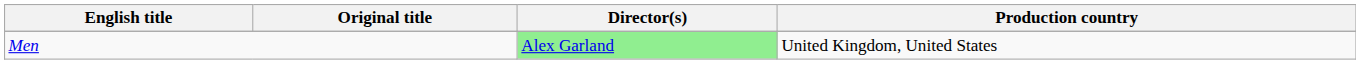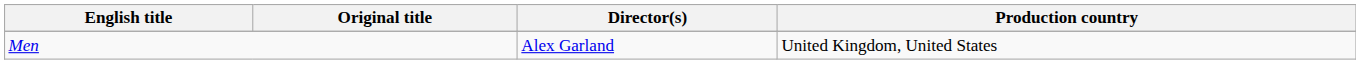(568, 45) lightgreen background -> (568, 45) no background
